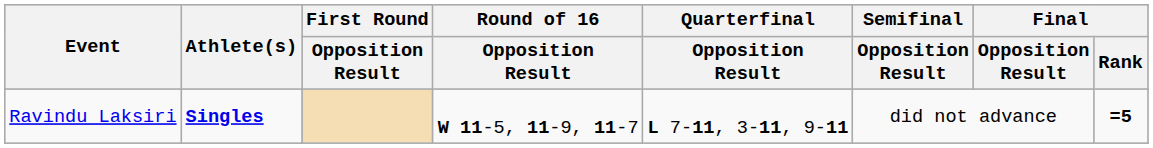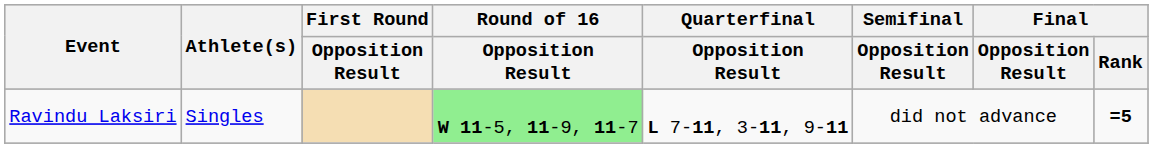(225, 116) bold -> (225, 116) normal
(538, 127) no background -> (538, 127) lightgreen background
